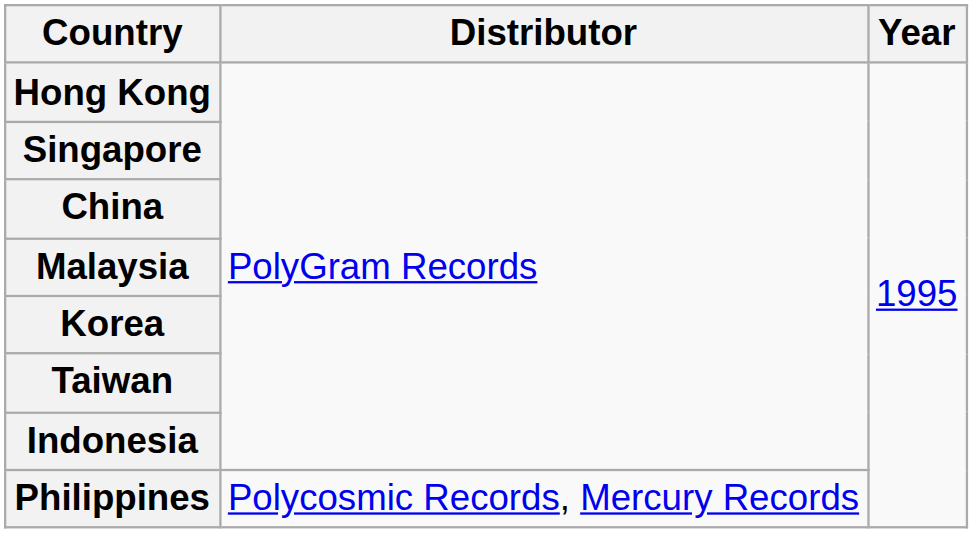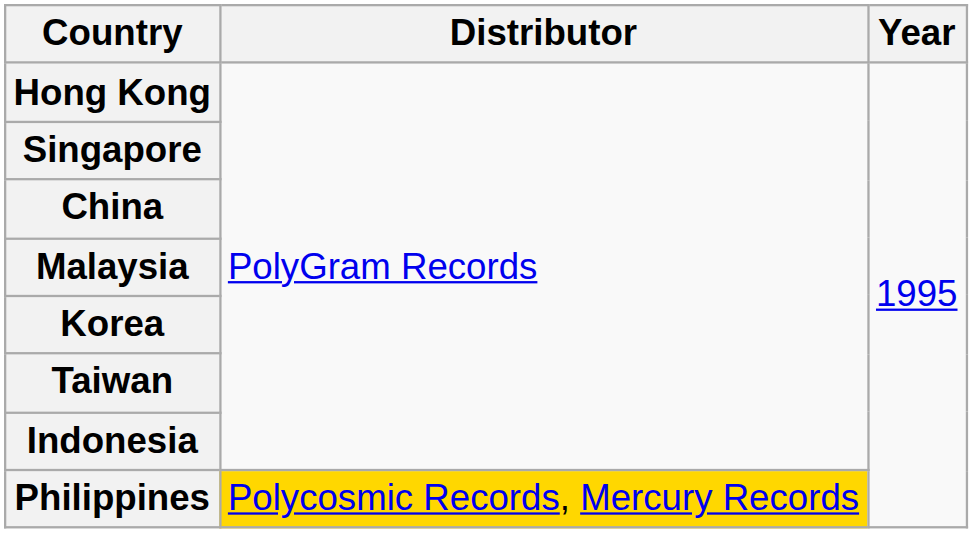(543, 498) no background -> (543, 498) gold background
